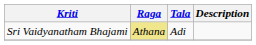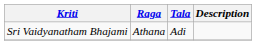(149, 31) khaki background -> (149, 31) no background
